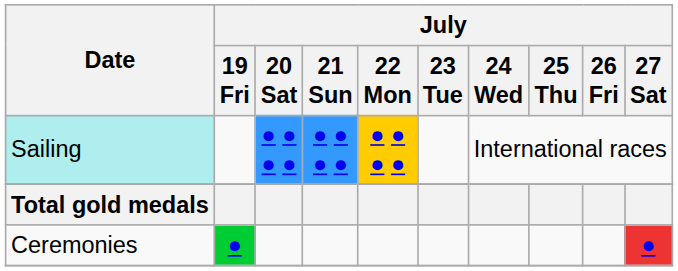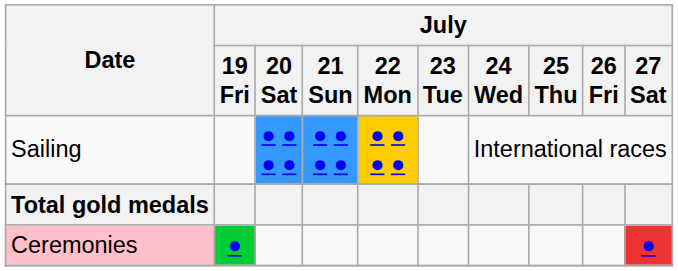(46, 150) paleturquoise background -> (46, 150) no background
(74, 245) no background -> (74, 245) pink background
